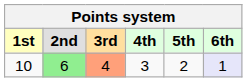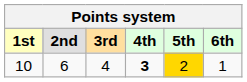(64, 65) lightgreen background -> (64, 65) no background
(106, 65) lightsalmon background -> (106, 65) no background
(145, 65) normal -> (145, 65) bold
(184, 65) no background -> (184, 65) gold background
(223, 65) lavender background -> (223, 65) no background
